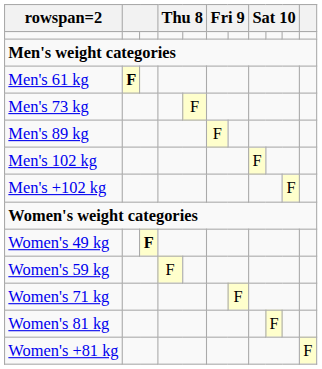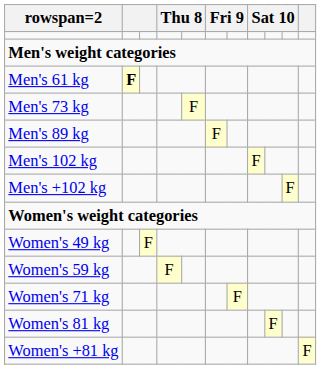(149, 242) bold -> (148, 242) normal
